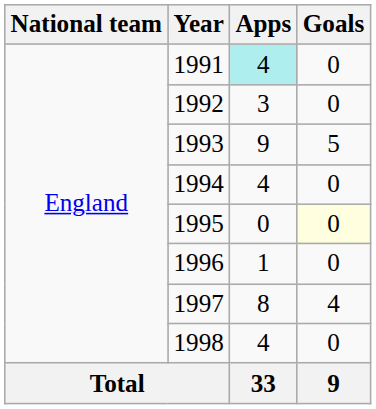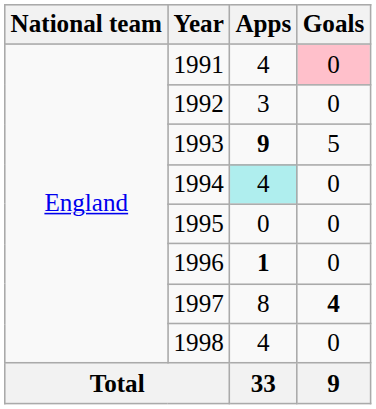(263, 64) paleturquoise background -> (263, 64) no background
(334, 64) no background -> (334, 64) pink background
(263, 143) normal -> (263, 143) bold
(263, 183) no background -> (263, 183) paleturquoise background
(334, 223) lightyellow background -> (334, 223) no background
(263, 263) normal -> (263, 263) bold
(334, 303) normal -> (334, 303) bold
